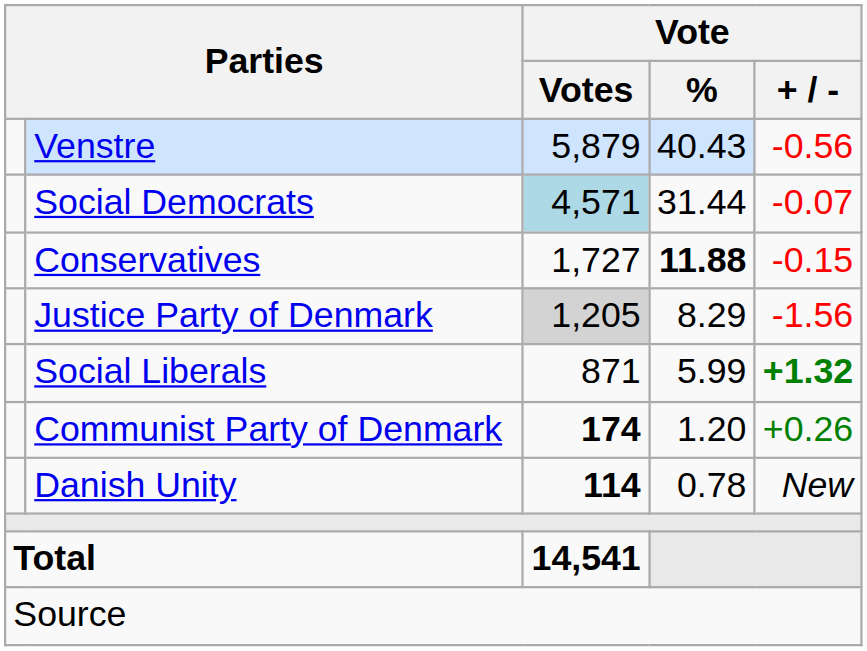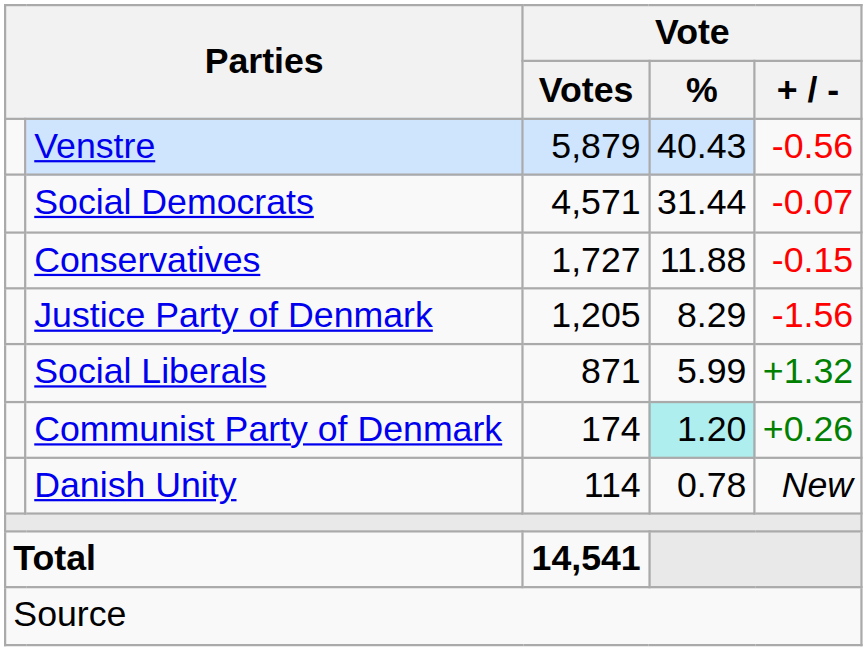(596, 202) lightblue background -> (596, 202) no background
(703, 259) bold -> (703, 259) normal
(596, 315) lightgrey background -> (596, 315) no background
(808, 372) bold -> (808, 372) normal
(611, 428) bold -> (611, 428) normal
(712, 428) no background -> (712, 428) paleturquoise background
(612, 485) bold -> (612, 485) normal
